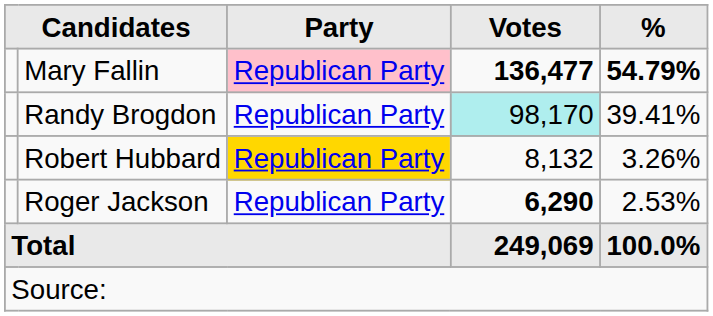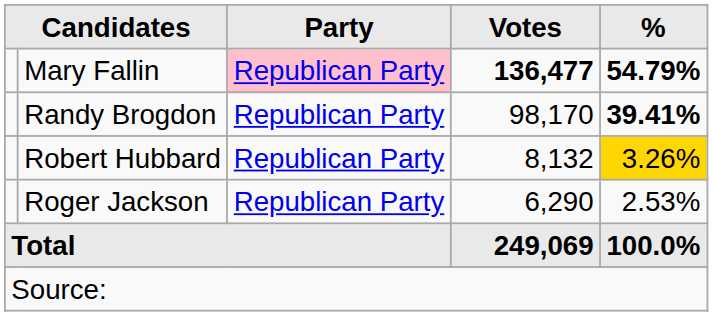(551, 115) paleturquoise background -> (551, 115) no background
(653, 115) normal -> (653, 115) bold
(339, 158) gold background -> (339, 158) no background
(661, 158) no background -> (661, 158) gold background
(559, 202) bold -> (559, 202) normal
